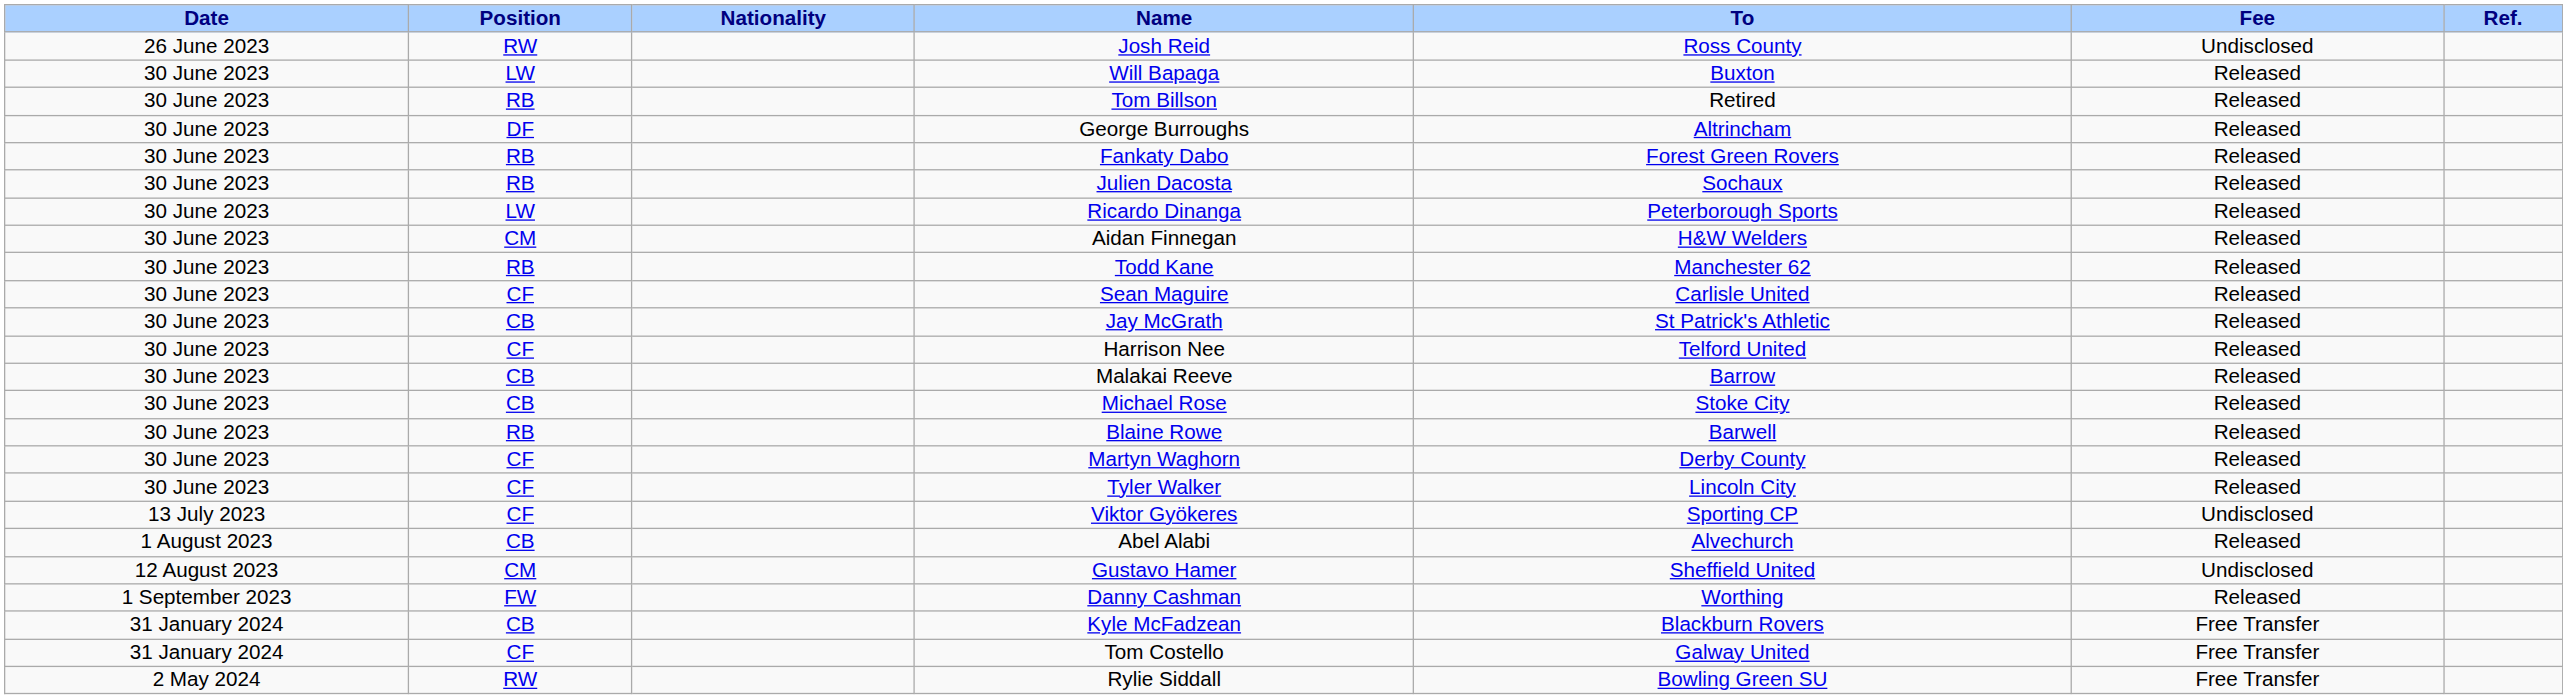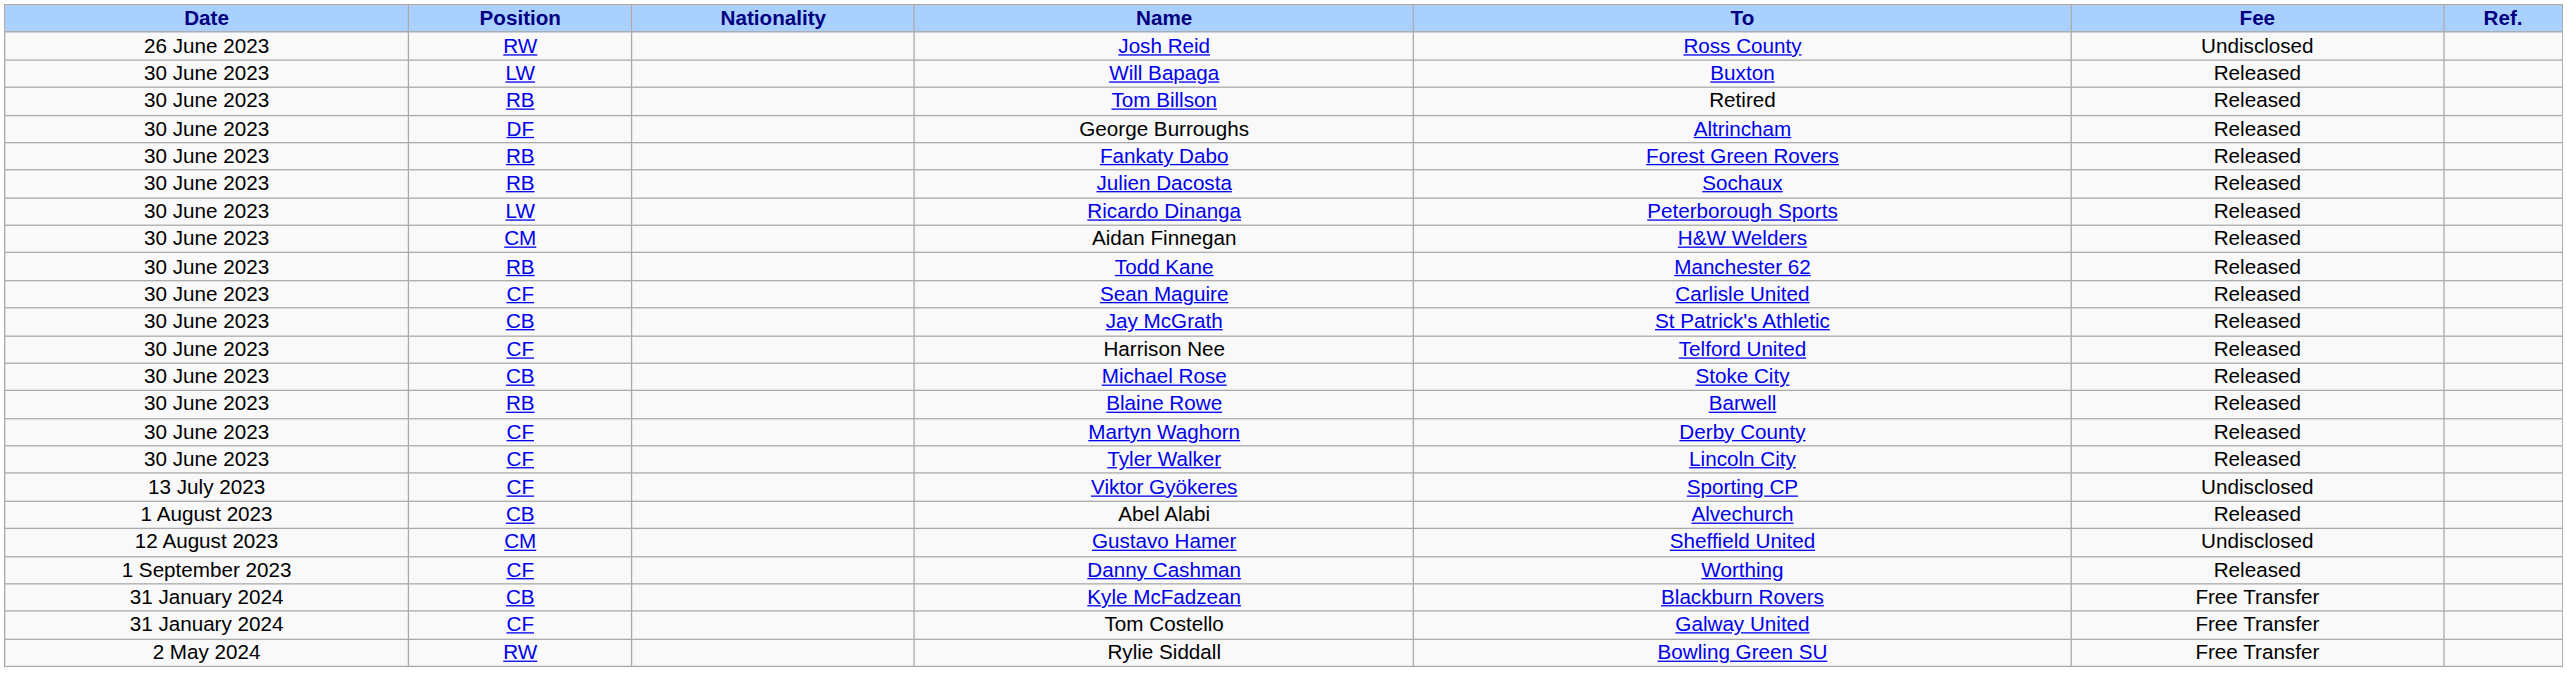- row: (1164, 376)
(520, 597) FW -> (520, 569) CF
